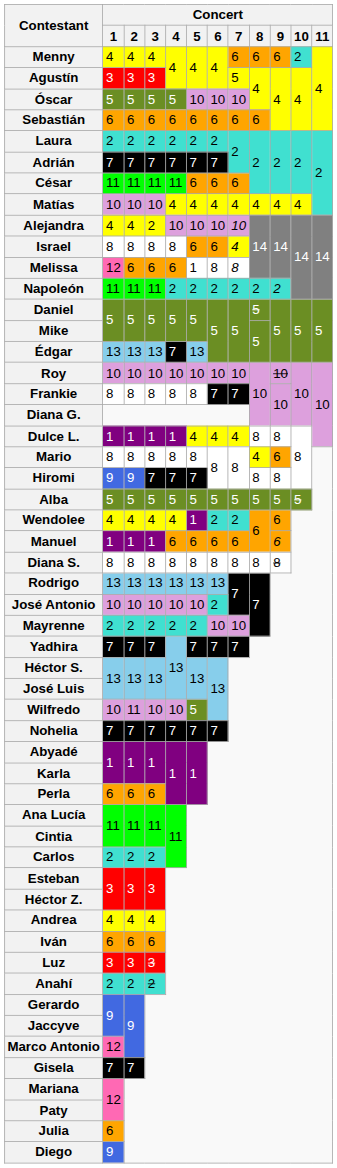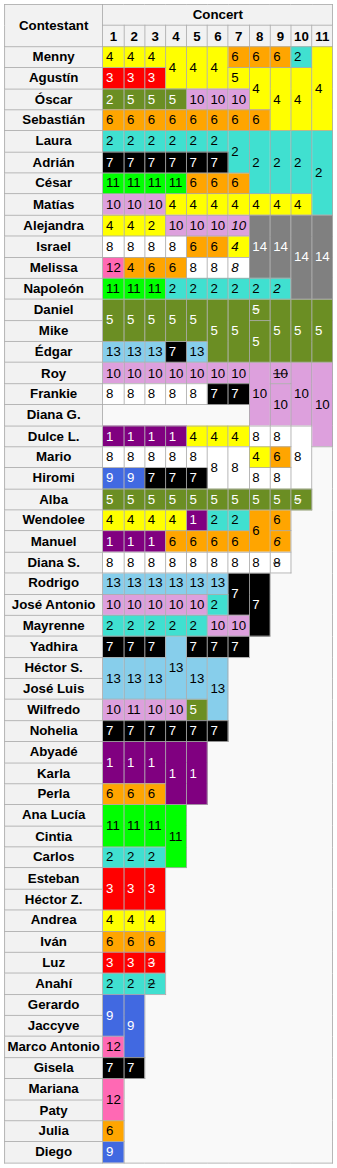(110, 99) 5 -> (110, 99) 2
(131, 267) 6 -> (131, 267) 4
(193, 267) 1 -> (193, 267) 8
